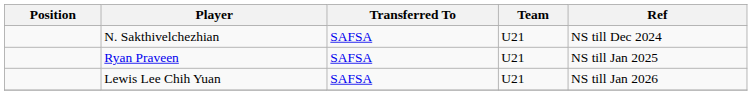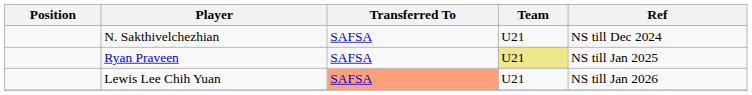(513, 57) no background -> (513, 57) khaki background
(351, 79) no background -> (351, 79) lightsalmon background
